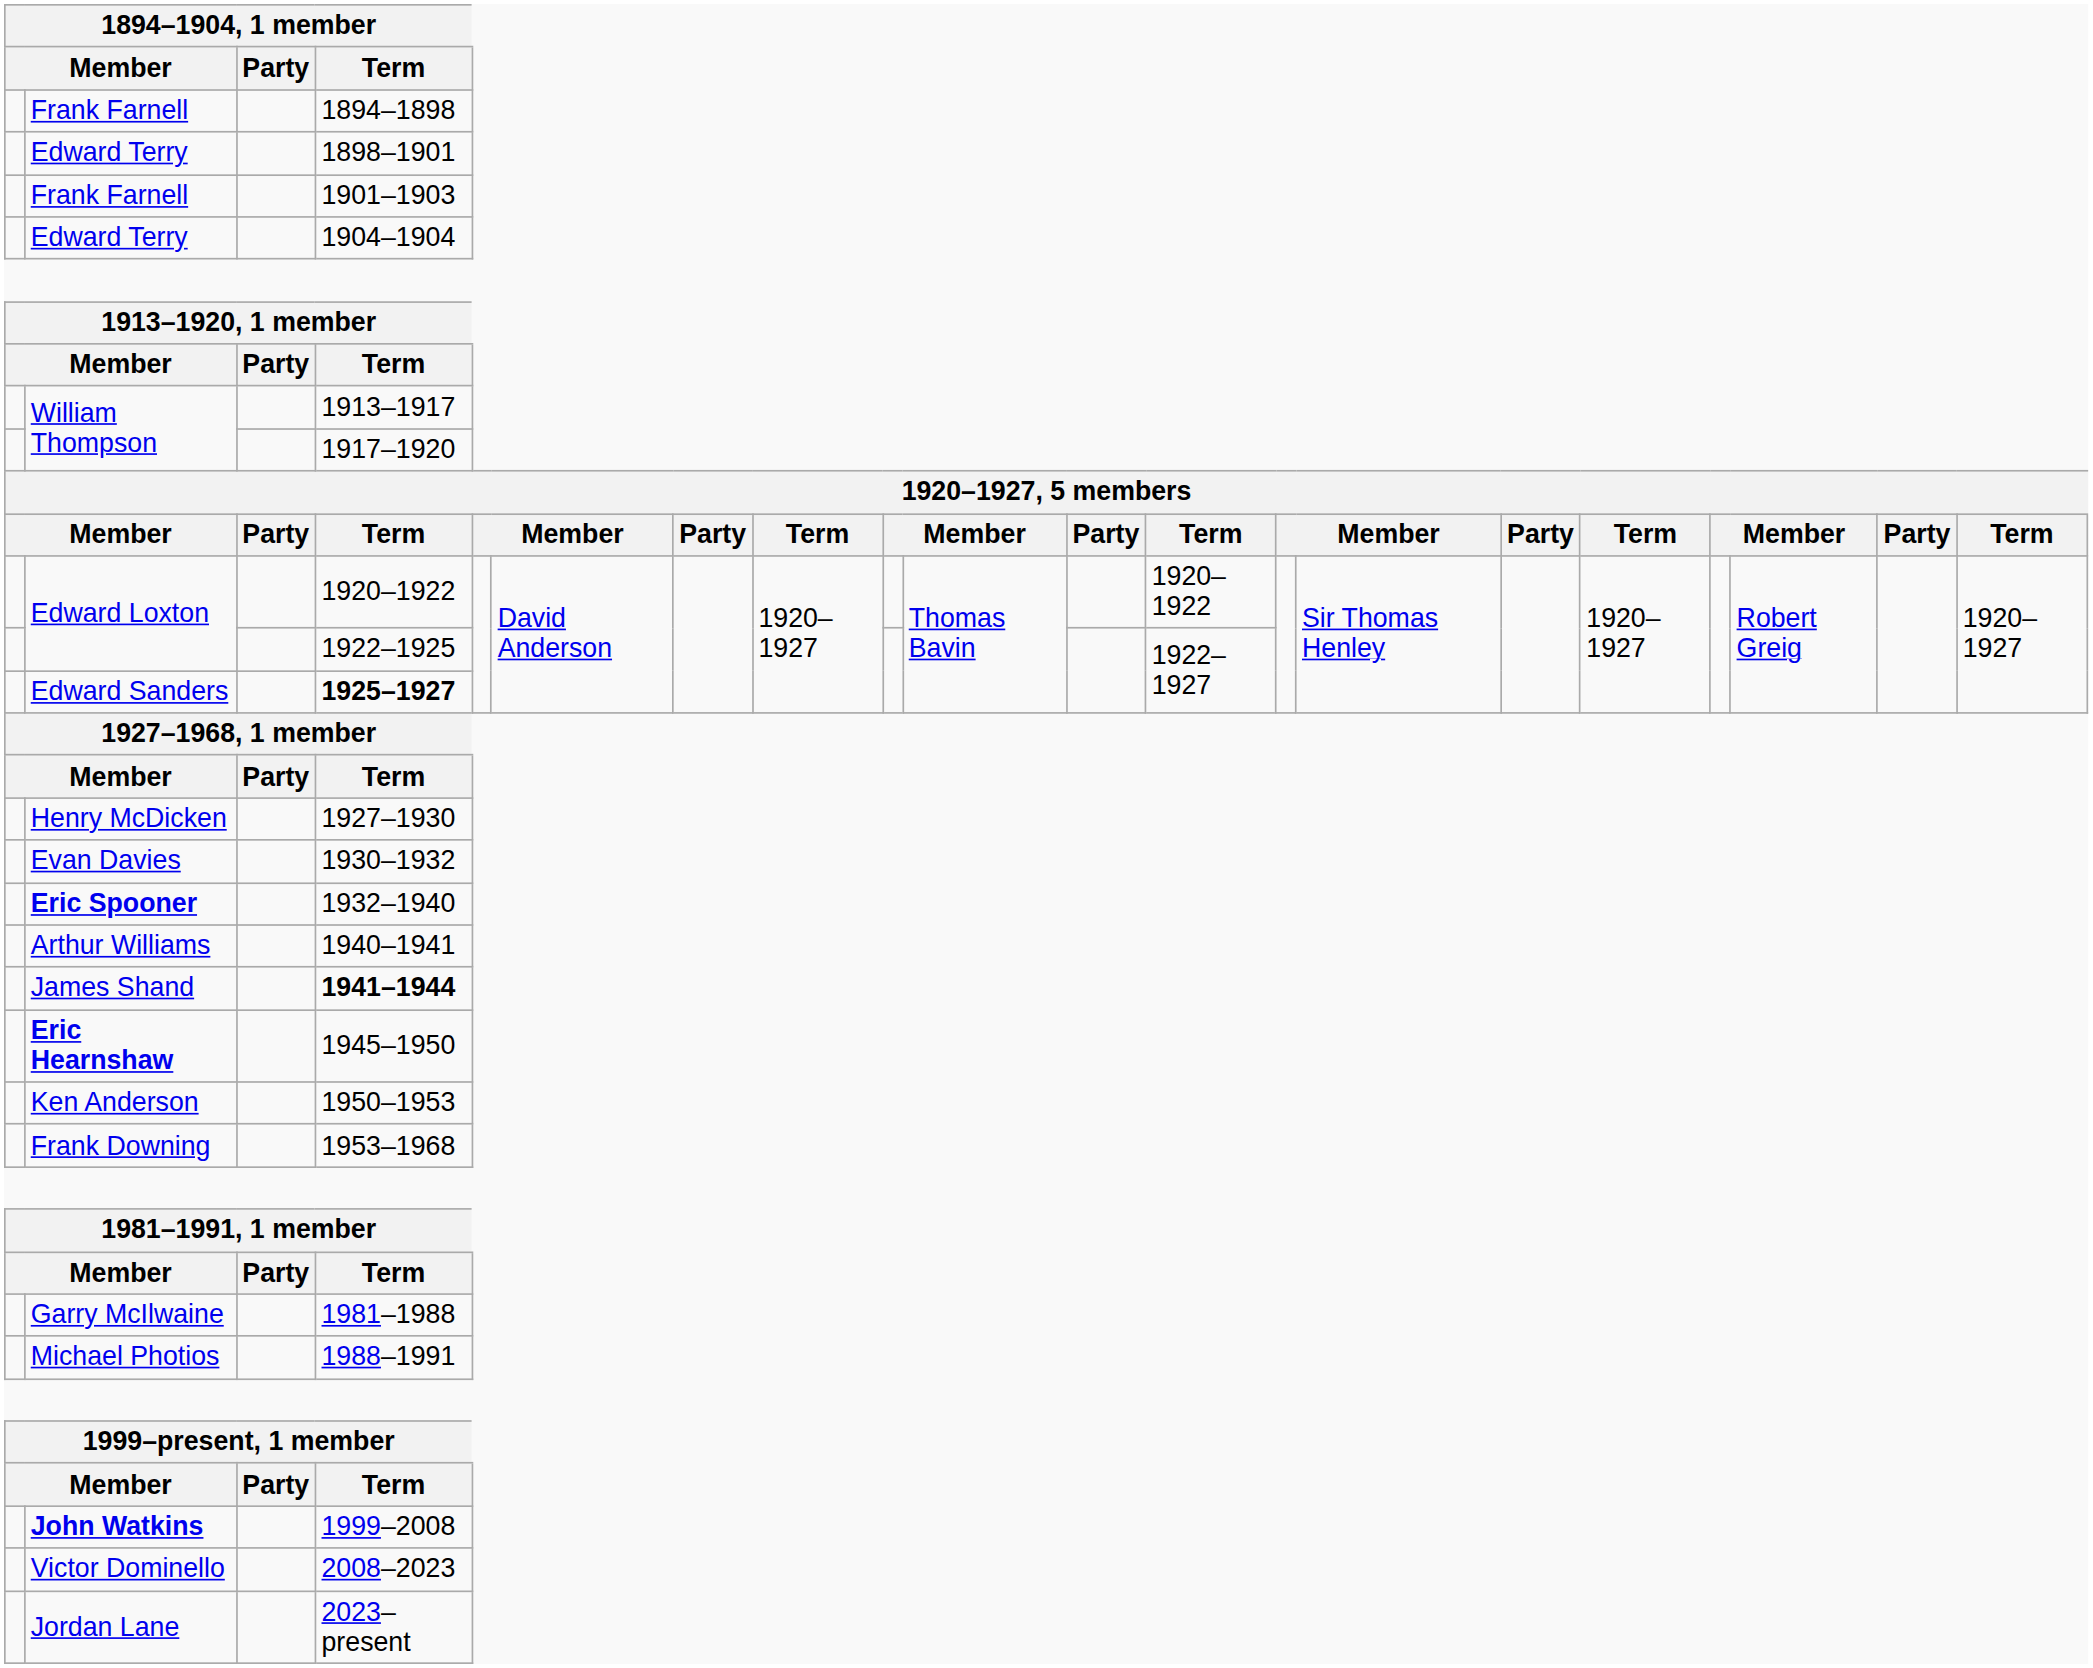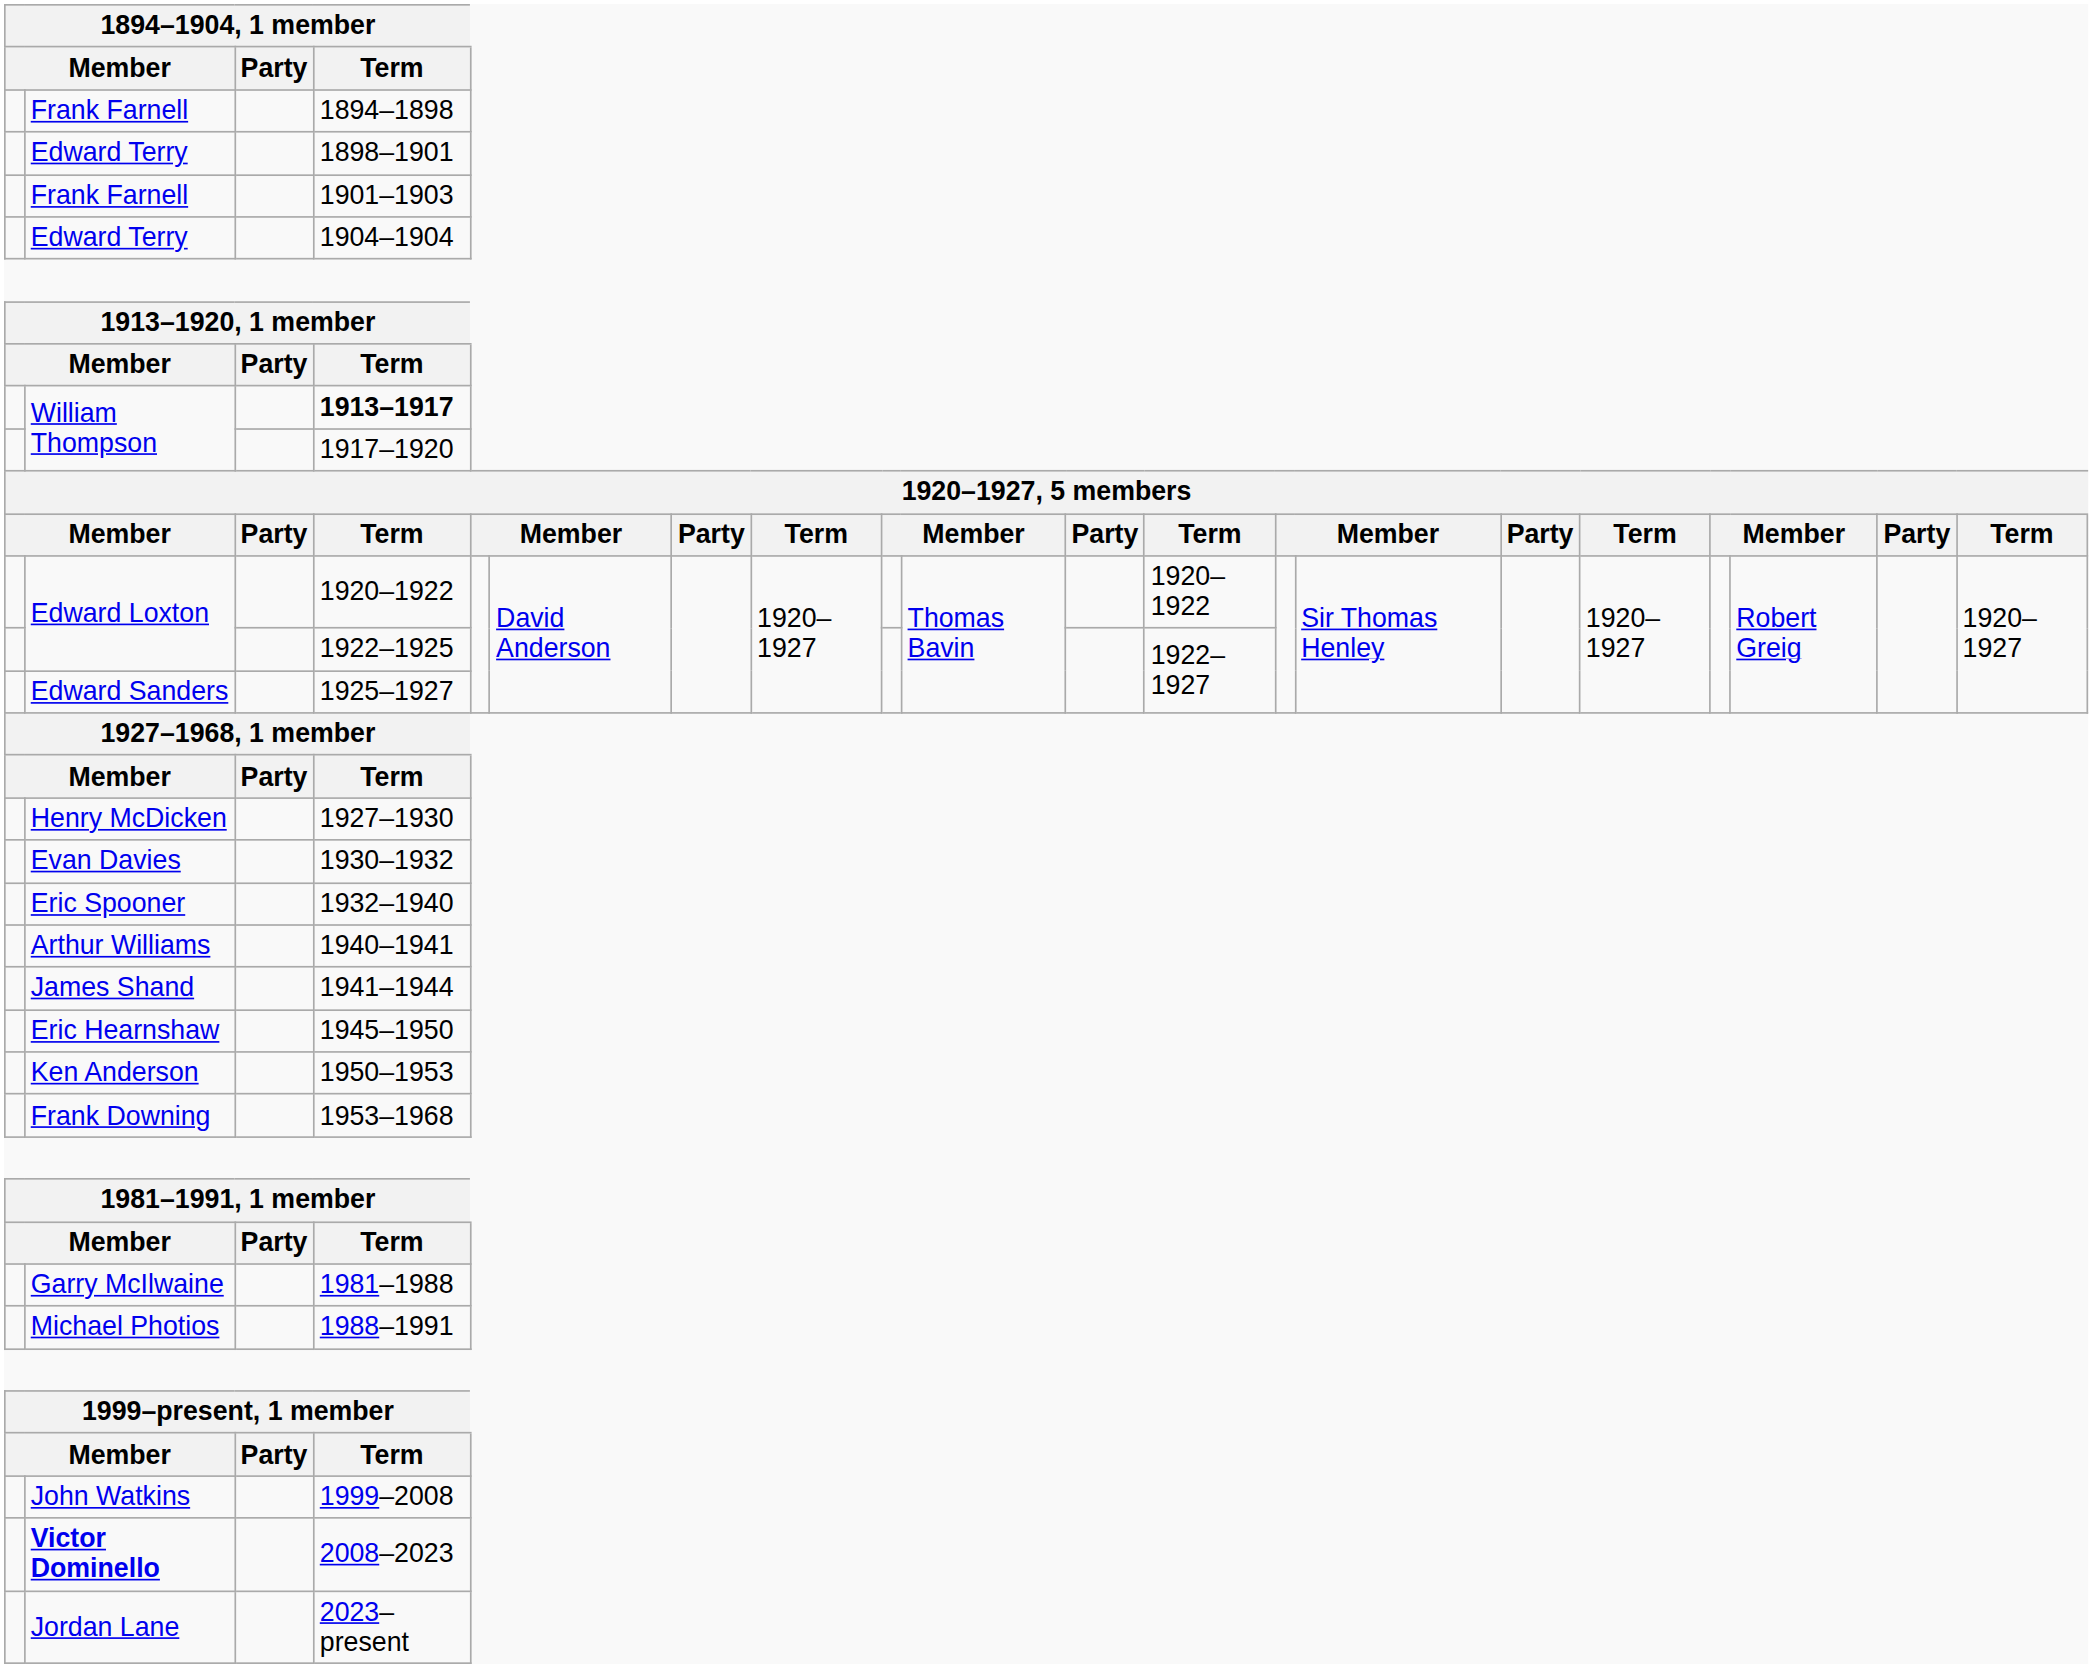(388, 407) normal -> (387, 407) bold
(388, 691) bold -> (387, 691) normal
(114, 903) bold -> (108, 903) normal
(388, 988) bold -> (387, 988) normal
(102, 1045) bold -> (125, 1030) normal
(117, 1526) bold -> (110, 1496) normal
(128, 1568) normal -> (95, 1553) bold
